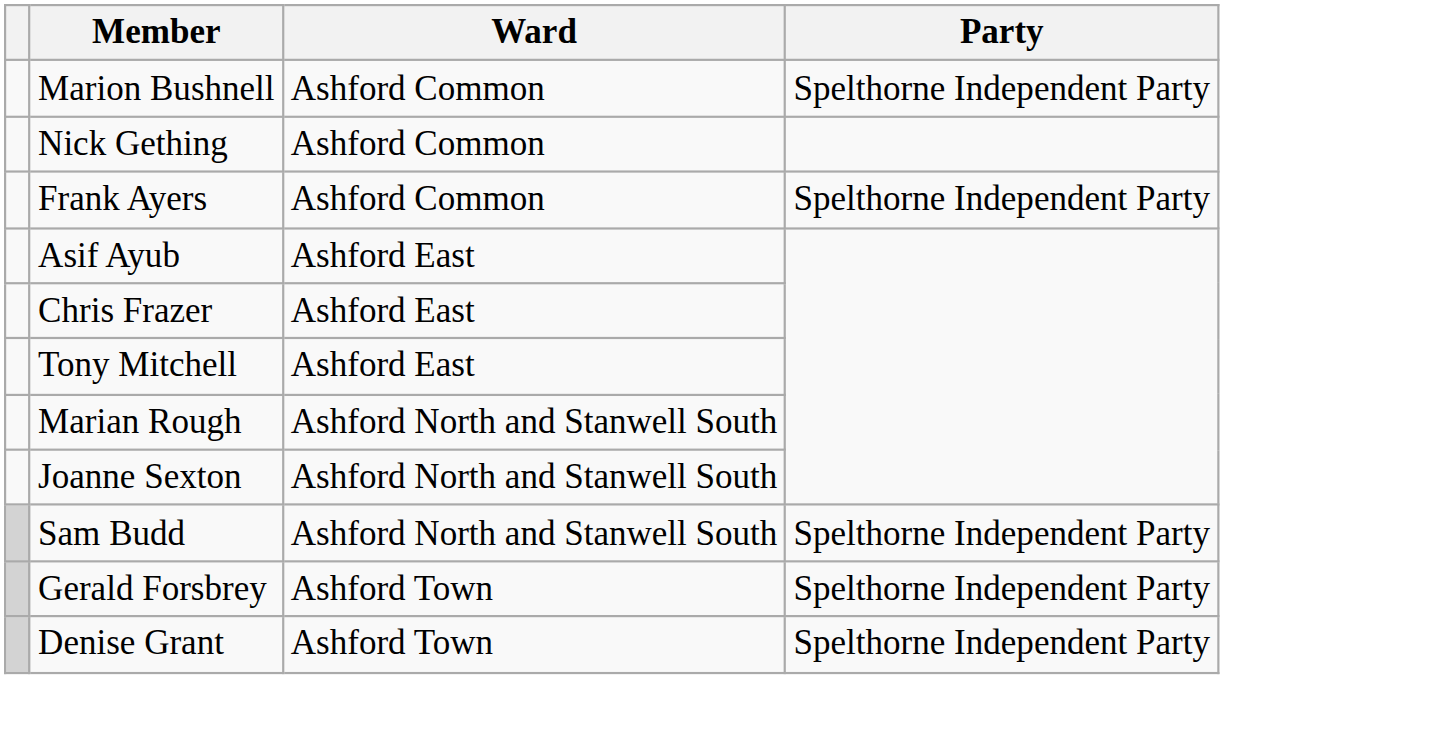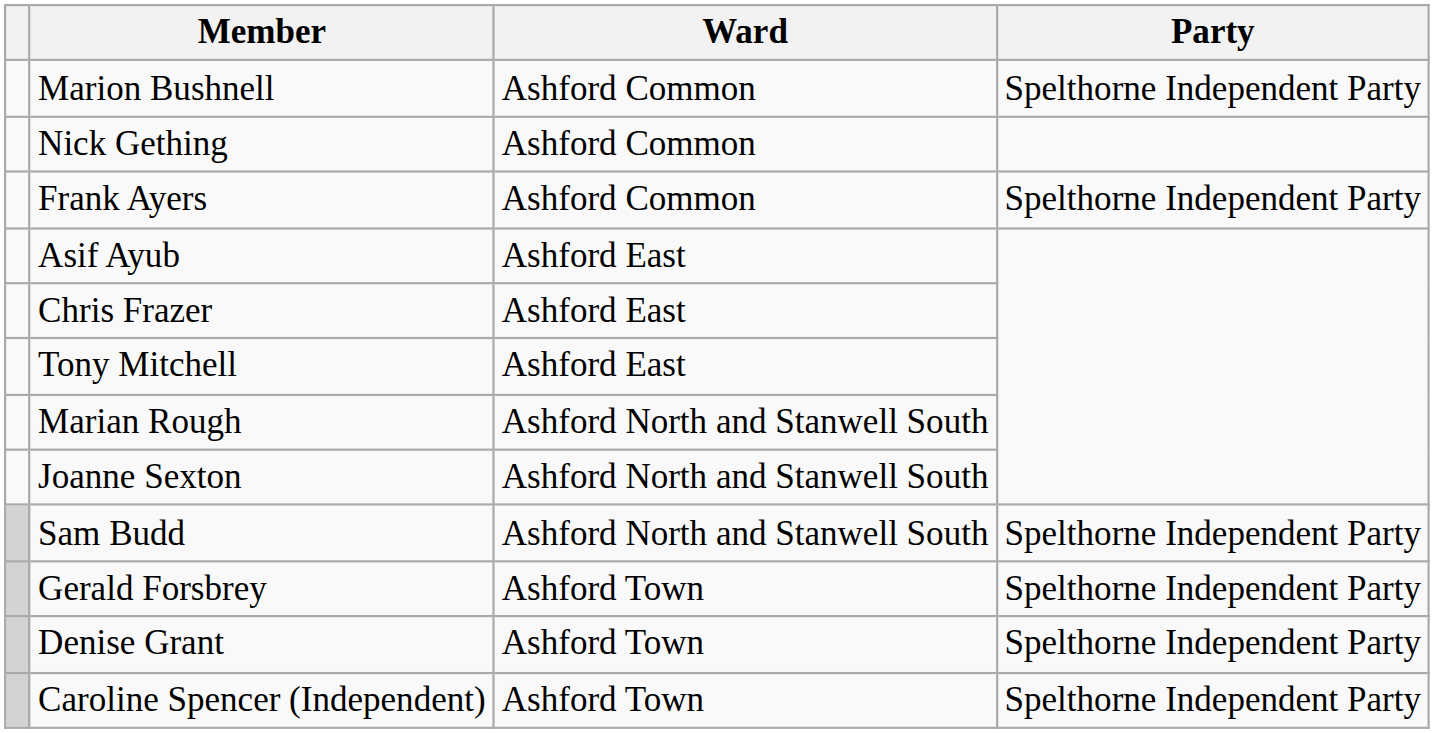+ row: (262, 699)
